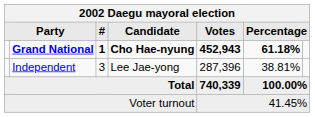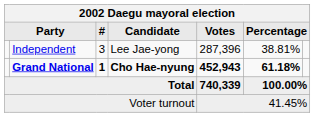rows swapped: (53, 49) <-> (44, 67)
